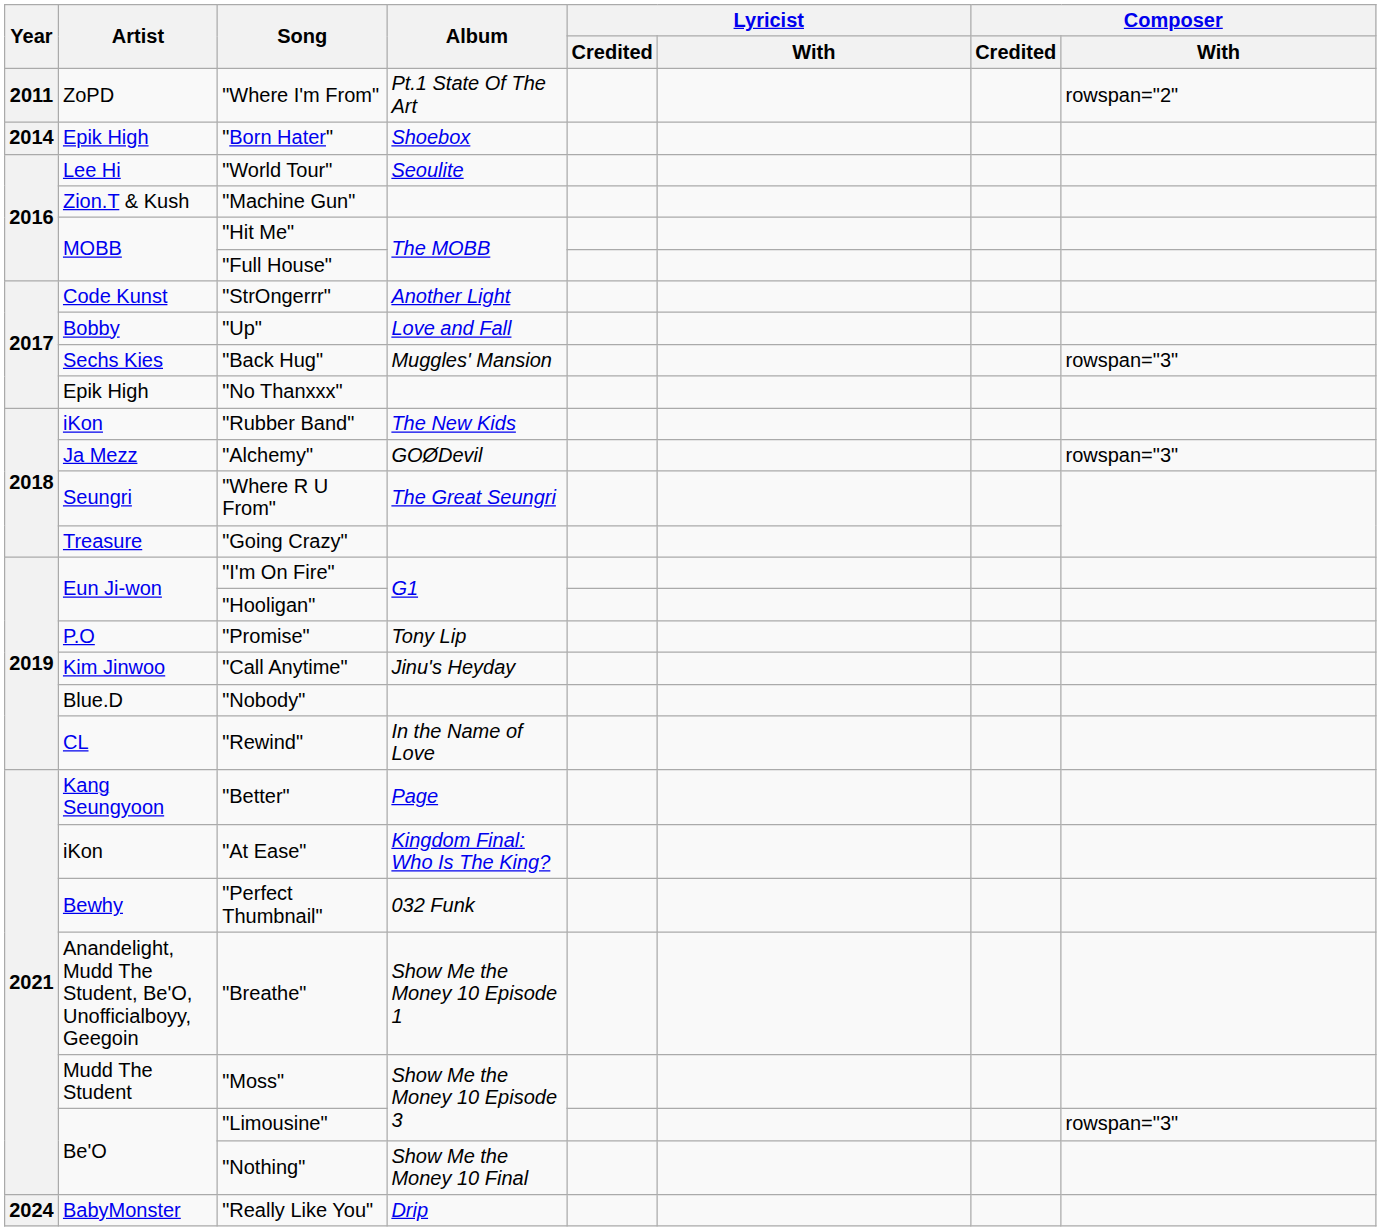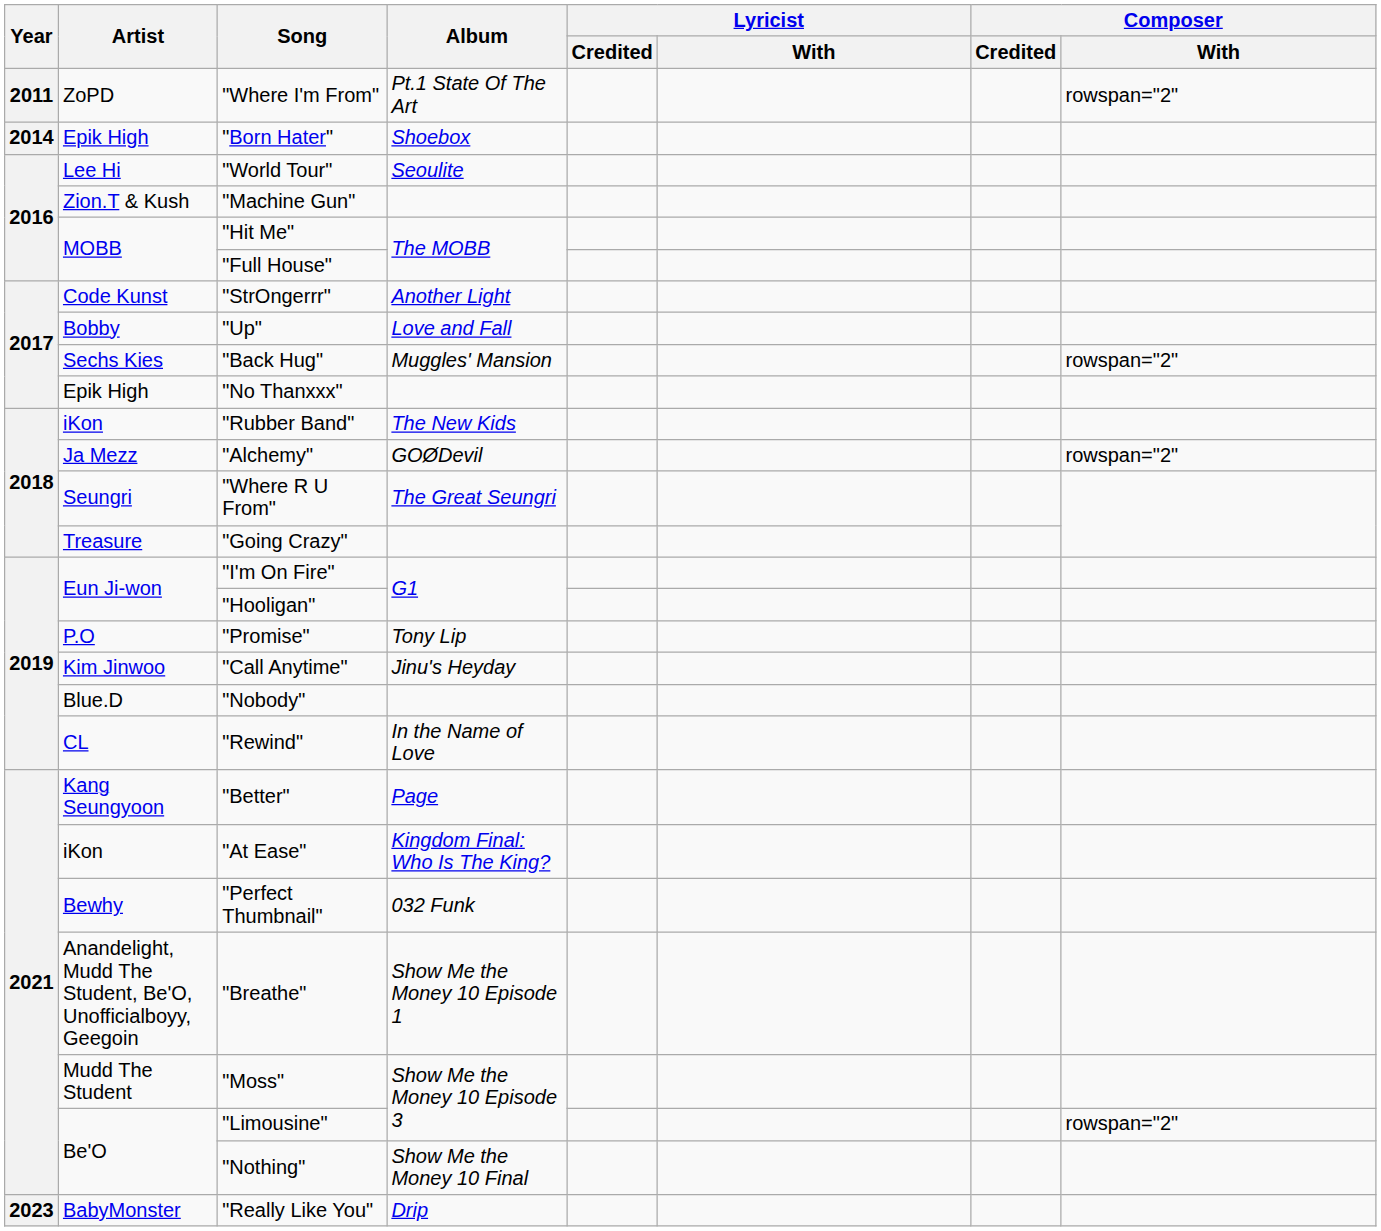(1122, 360) rowspan="3" -> (1122, 360) rowspan="2"
(1122, 455) rowspan="3" -> (1122, 455) rowspan="2"
(1122, 1124) rowspan="3" -> (1122, 1124) rowspan="2"
(31, 1210) 2024 -> (31, 1210) 2023
